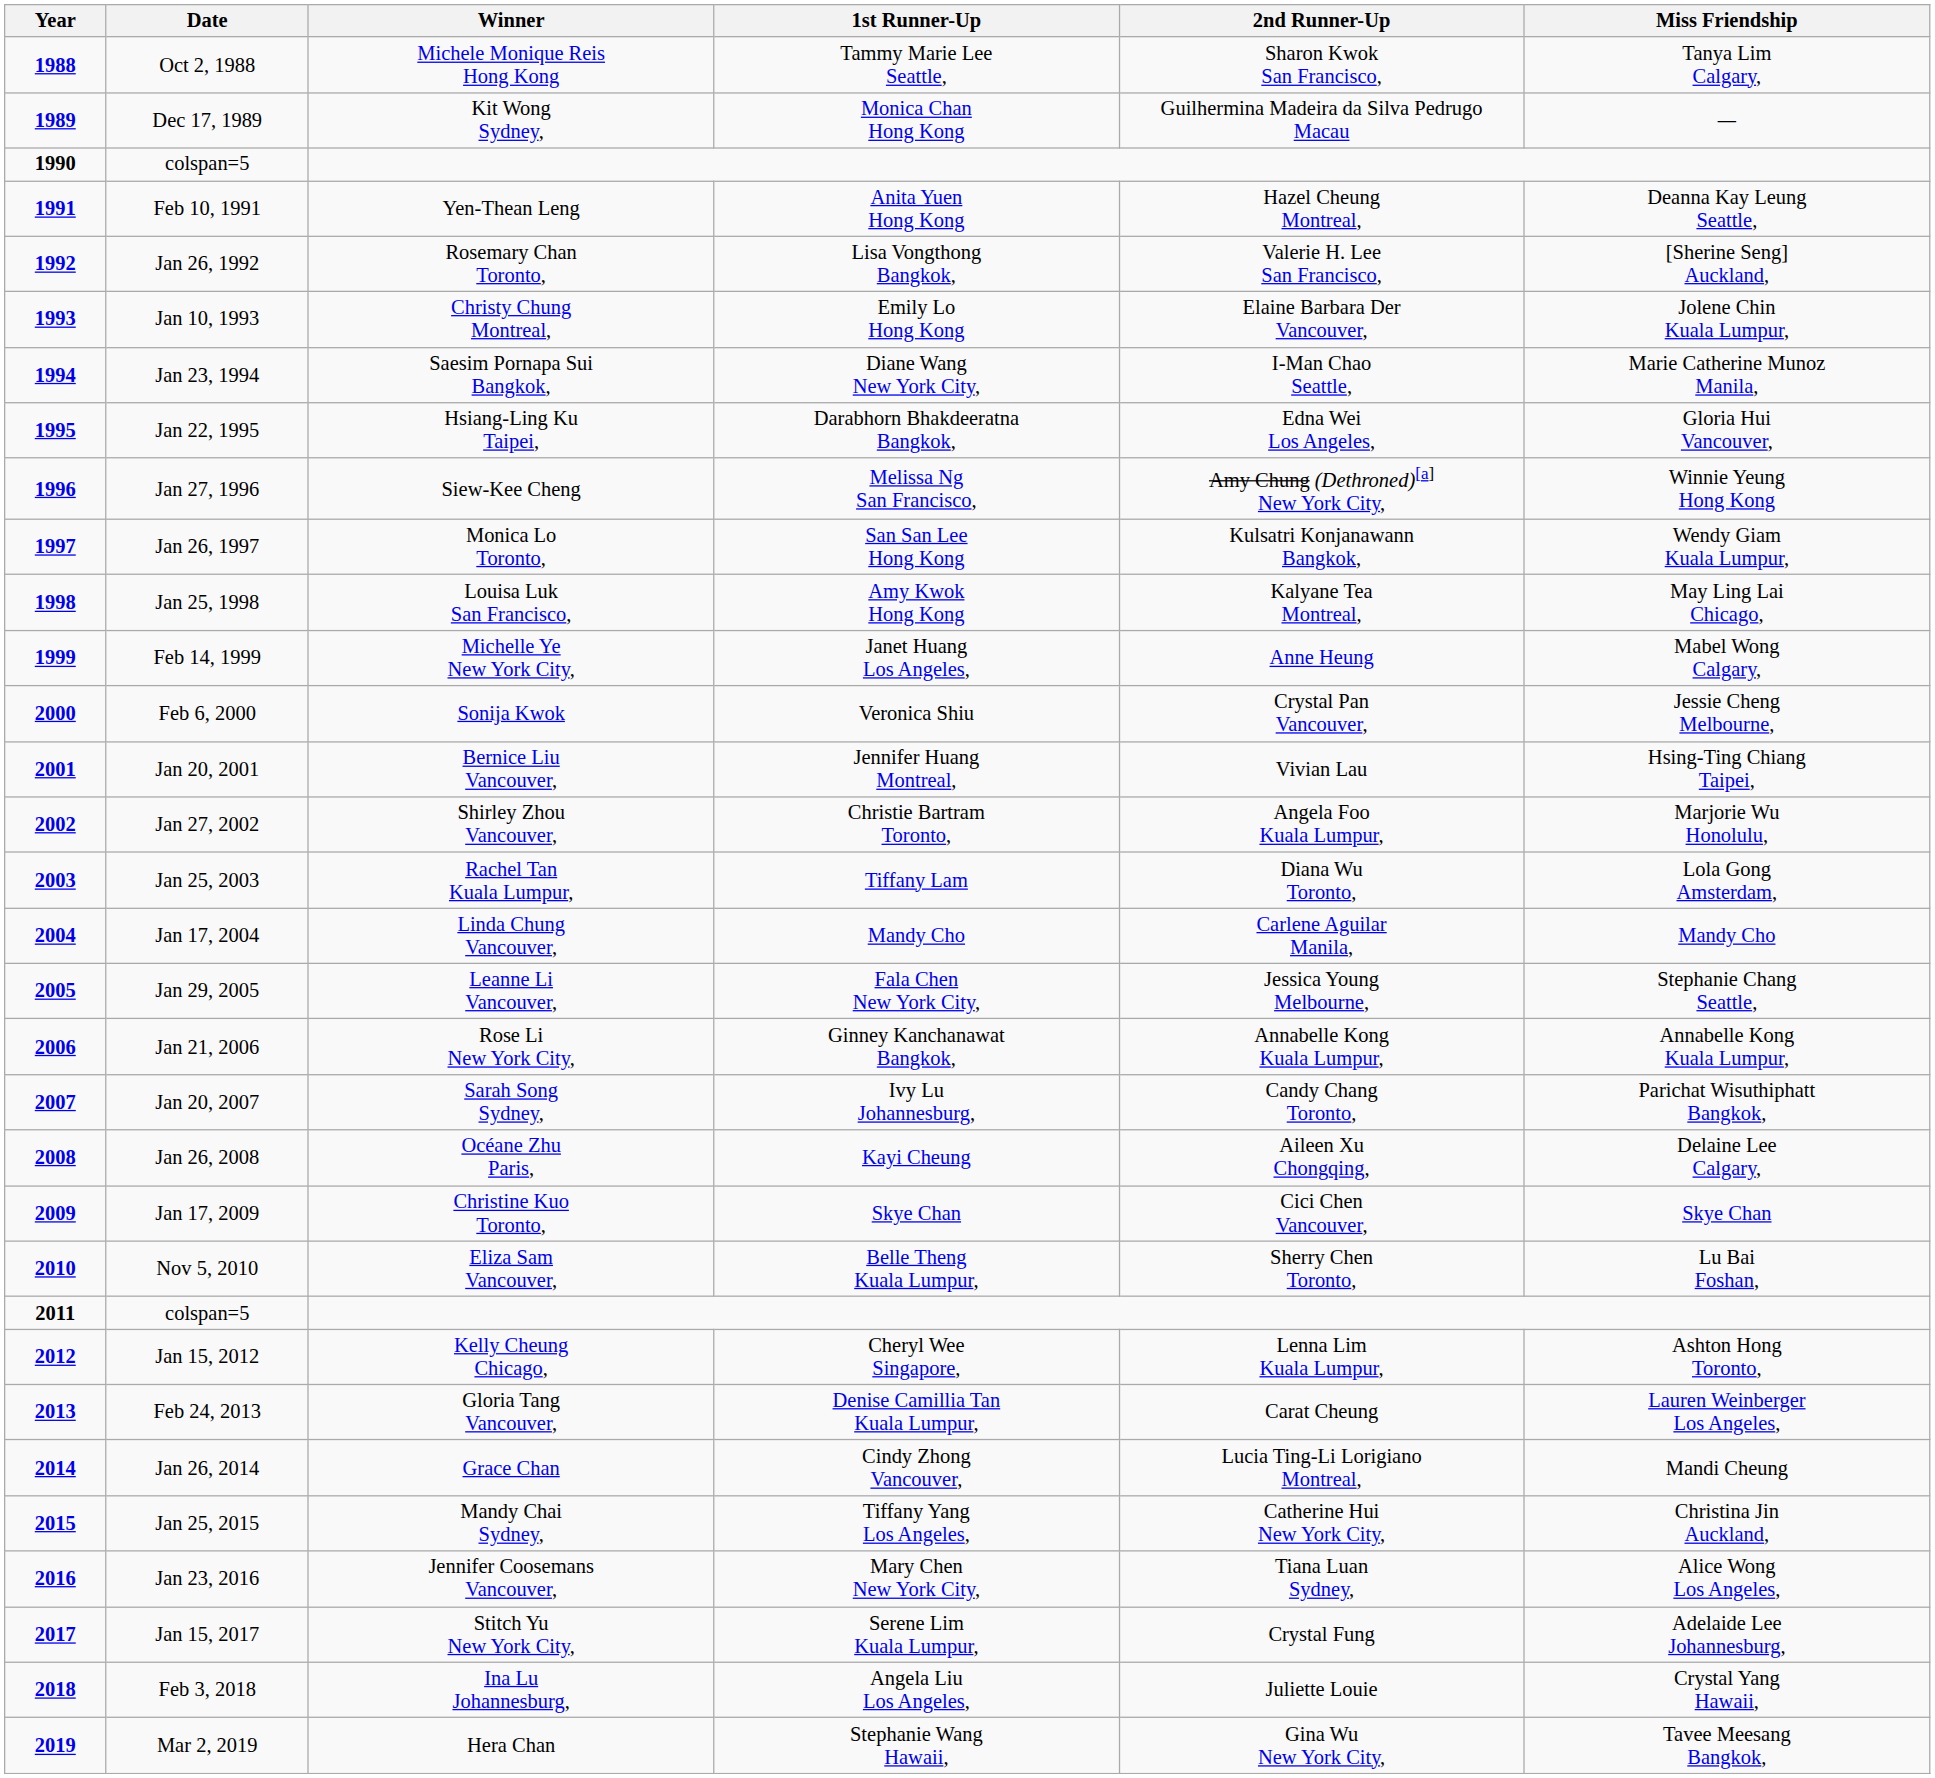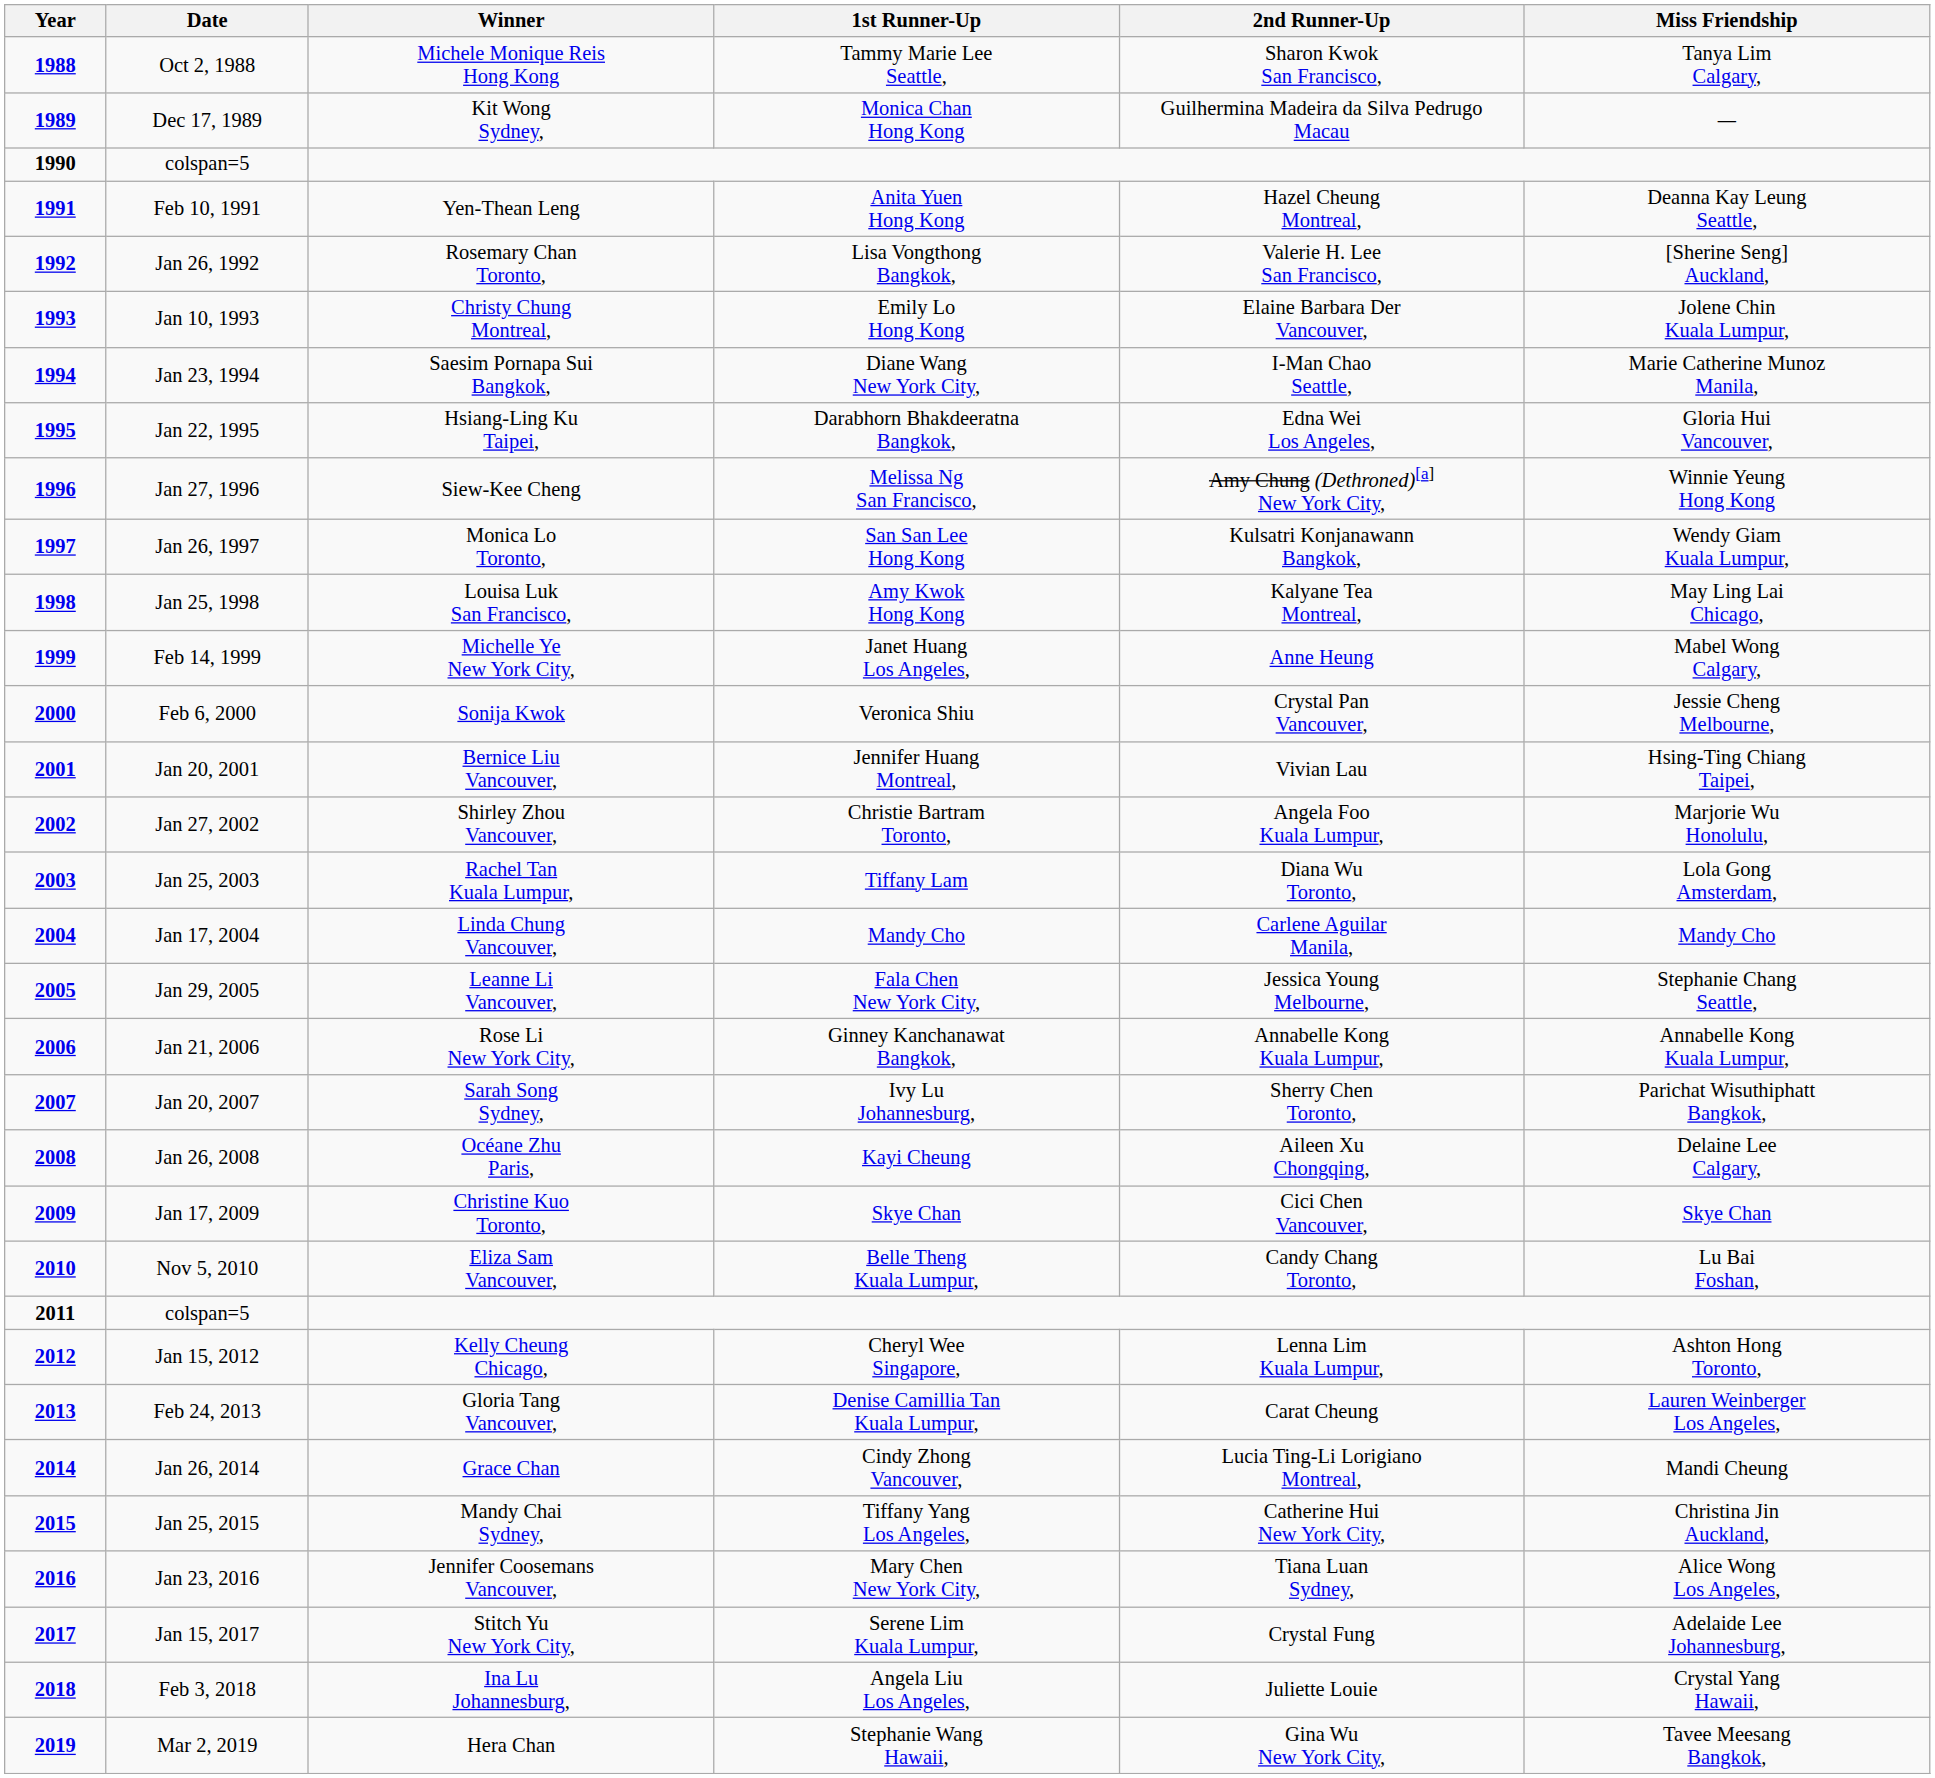(1322, 1102) Candy Chang Toronto, -> (1322, 1102) Sherry Chen Toronto,
(1322, 1268) Sherry Chen Toronto, -> (1322, 1268) Candy Chang Toronto,
